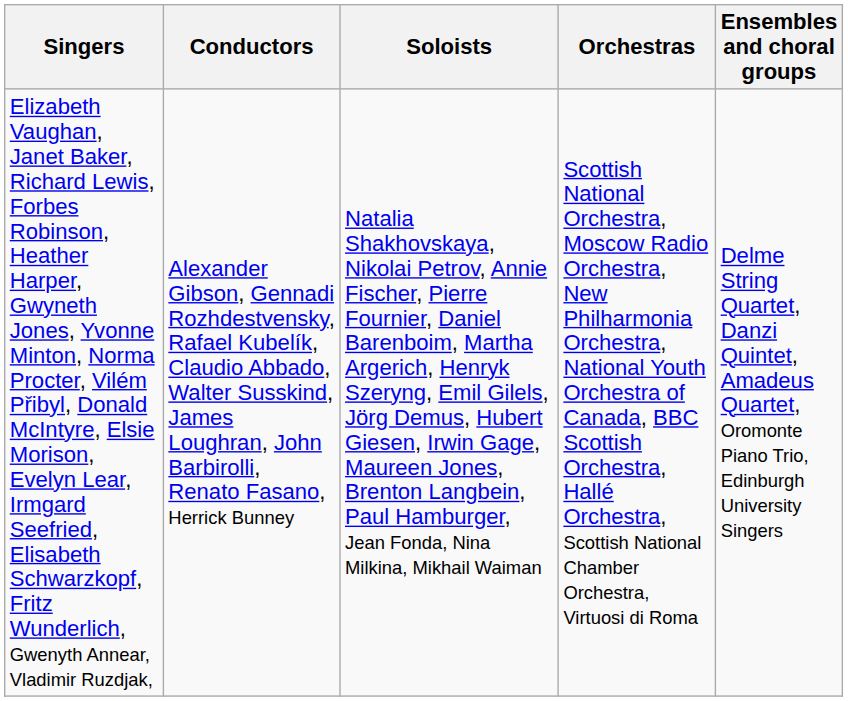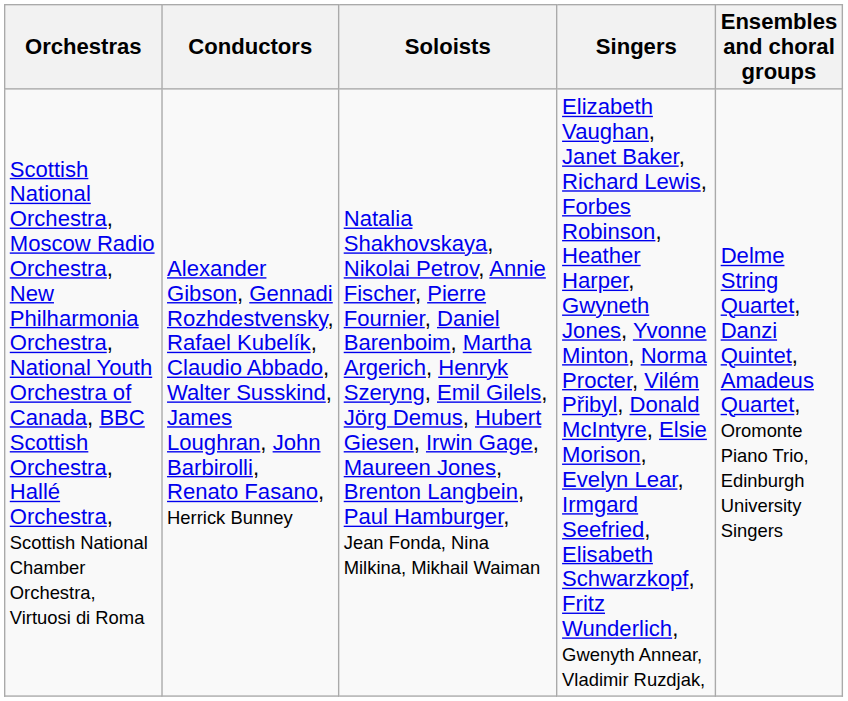columns swapped: (637, 46) <-> (84, 46)
